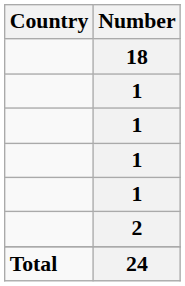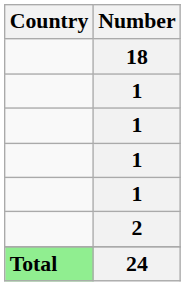(33, 263) no background -> (33, 263) lightgreen background
